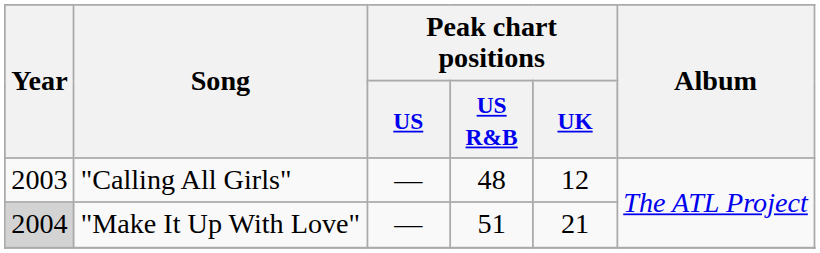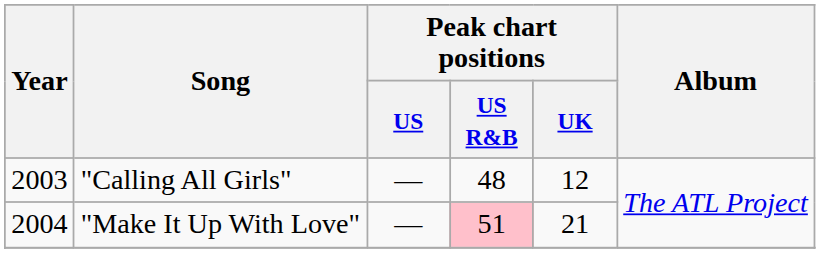(40, 224) lightgrey background -> (40, 224) no background
(492, 224) no background -> (492, 224) pink background
